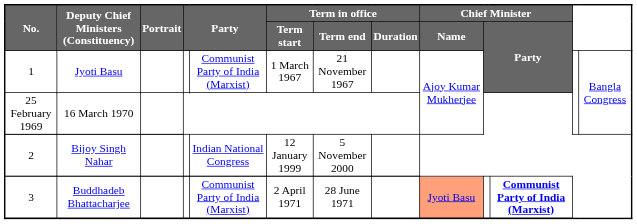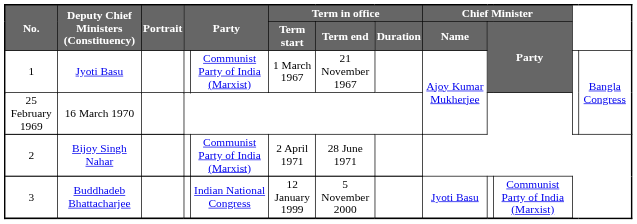(228, 155) Indian National Congress -> (230, 155) Communist Party of India (Marxist)
(290, 155) 12 January 1999 -> (292, 155) 2 April 1971
(342, 155) 5 November 2000 -> (345, 155) 28 June 1971
(228, 197) Communist Party of India (Marxist) -> (230, 197) Indian National Congress
(290, 197) 2 April 1971 -> (292, 197) 12 January 1999
(342, 197) 28 June 1971 -> (345, 197) 5 November 2000
(451, 197) lightsalmon background -> (455, 197) no background
(531, 197) bold -> (533, 197) normal
